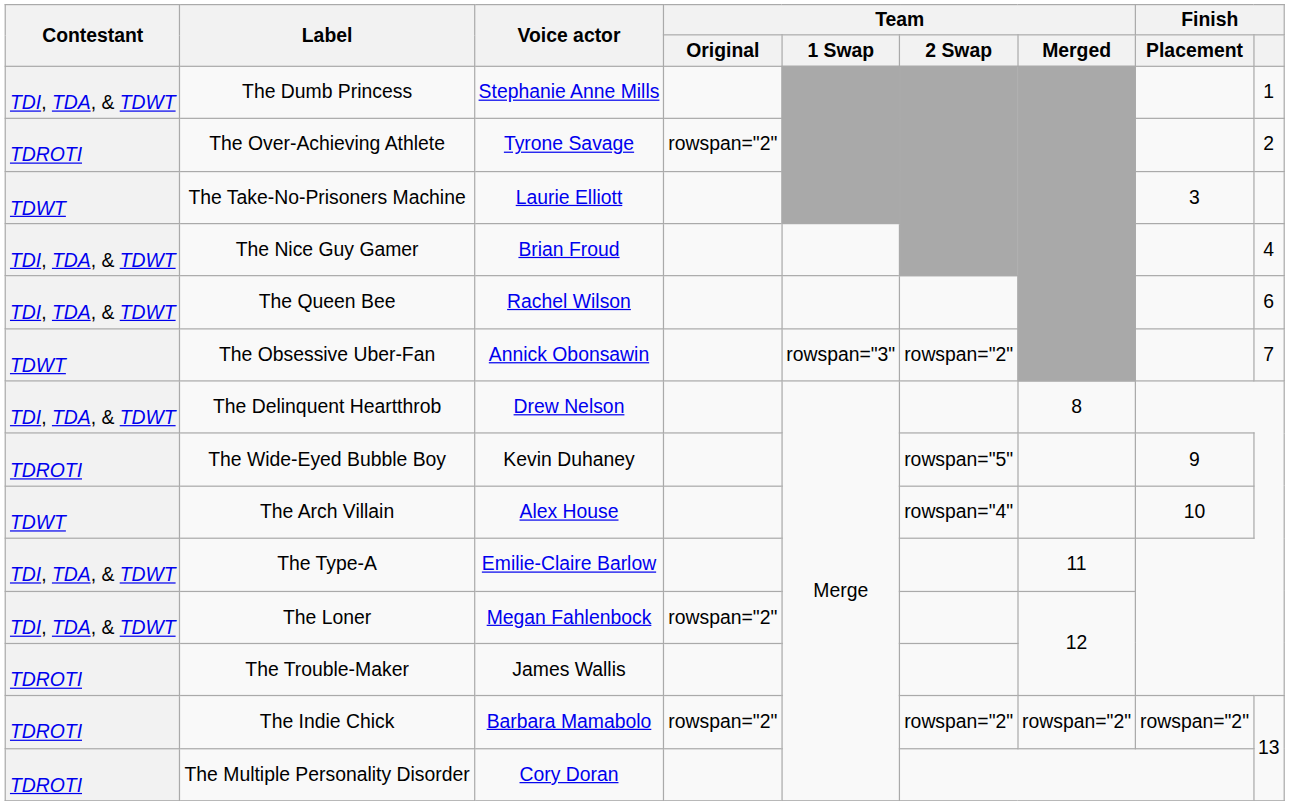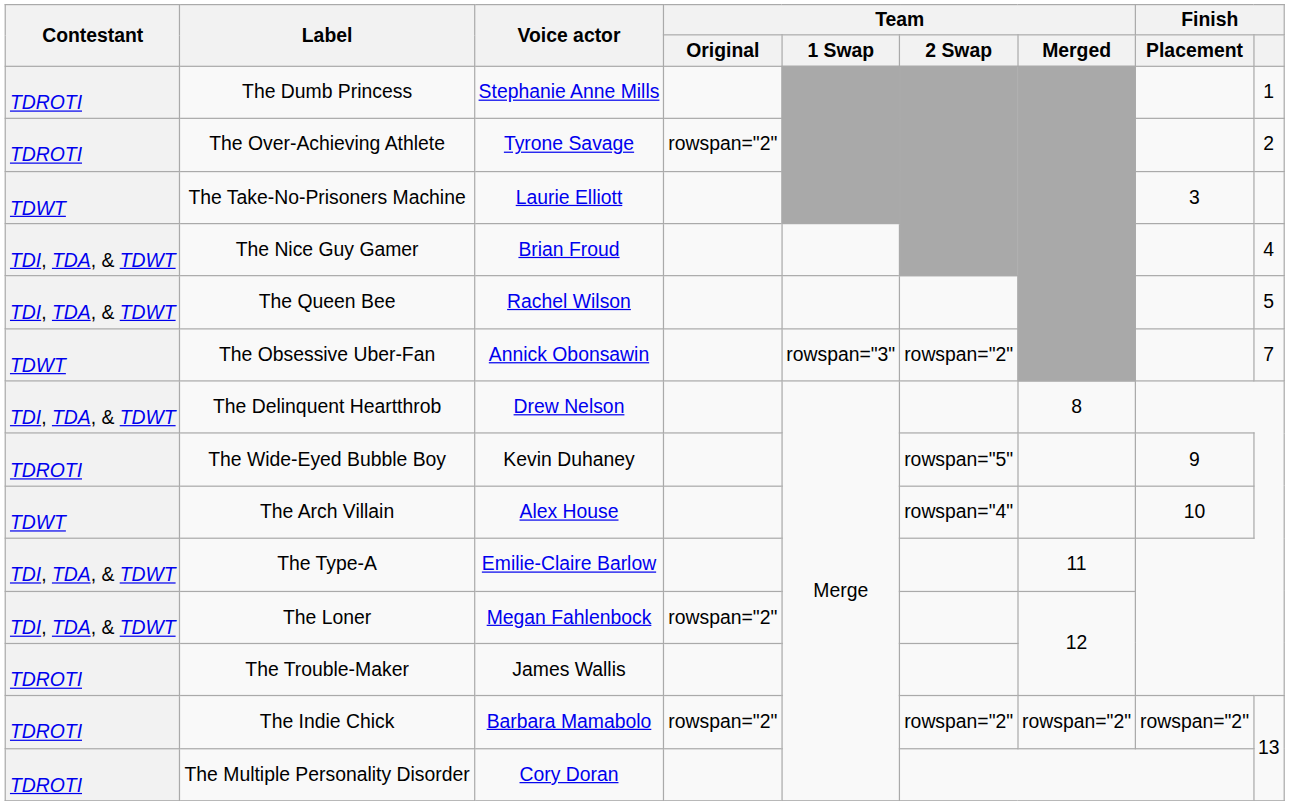(93, 103) TDI, TDA, & TDWT -> (46, 103) TDROTI
(1269, 302) 6 -> (1269, 302) 5
